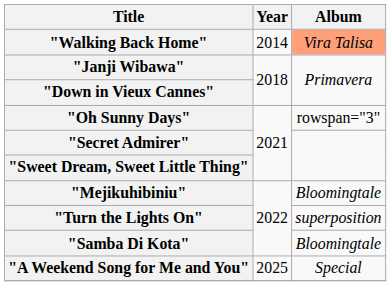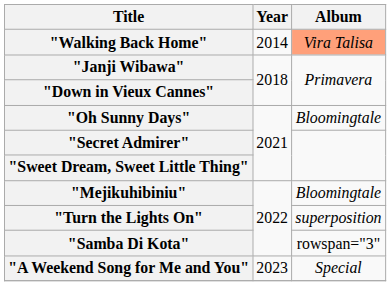(338, 117) rowspan="3" -> (338, 117) Bloomingtale
(338, 243) Bloomingtale -> (338, 243) rowspan="3"
(272, 268) 2025 -> (272, 268) 2023
